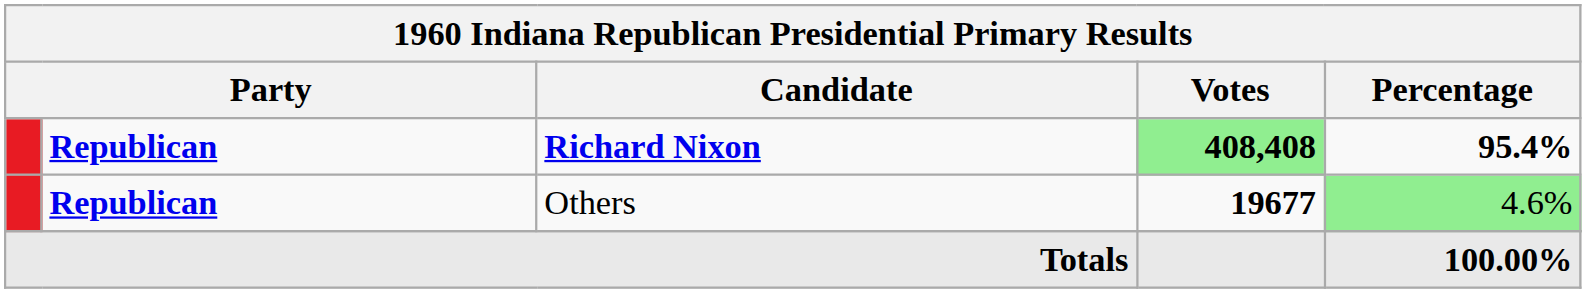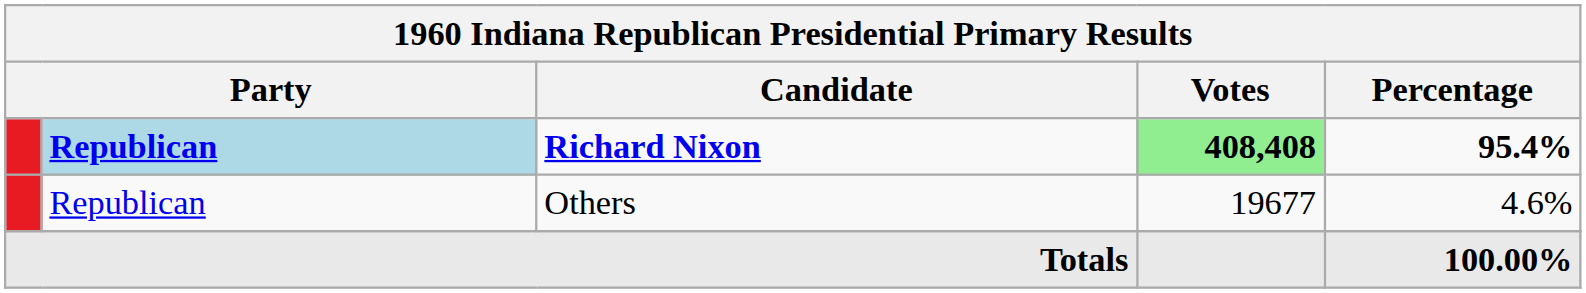(133, 146) no background -> (133, 146) lightblue background
(133, 202) bold -> (128, 202) normal
(1273, 202) bold -> (1273, 202) normal
(1537, 202) lightgreen background -> (1537, 202) no background
